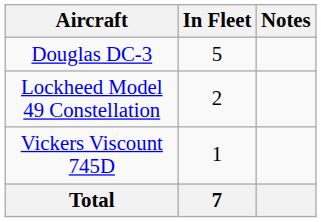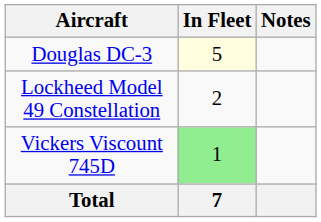(217, 53) no background -> (217, 53) lightyellow background
(217, 155) no background -> (217, 155) lightgreen background
